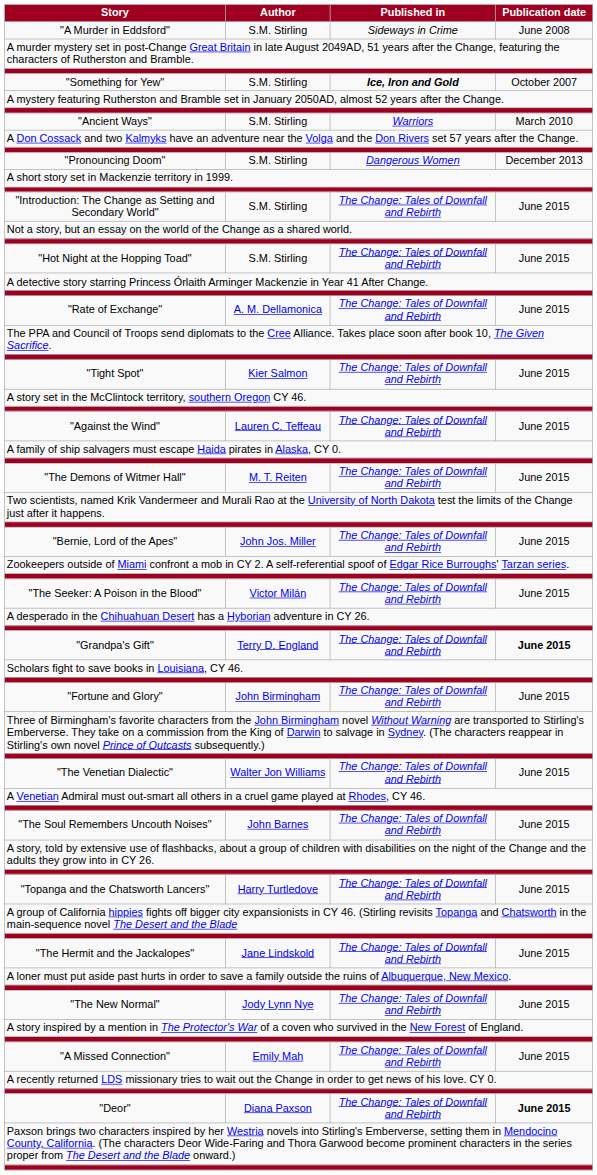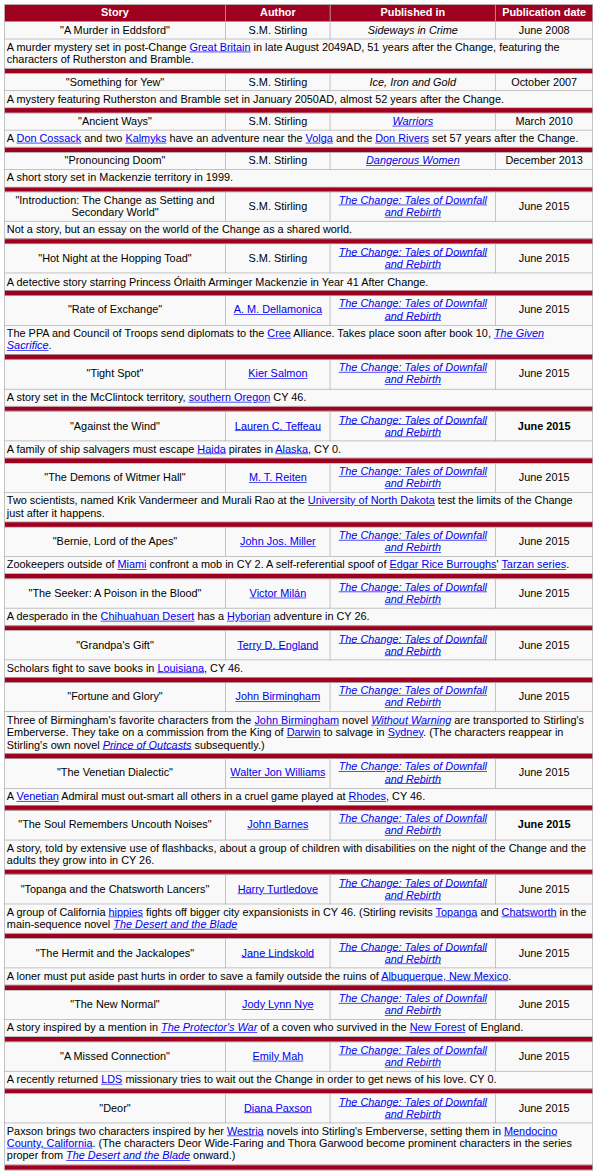(413, 82) bold -> (413, 82) normal
(544, 426) normal -> (544, 426) bold
(544, 645) bold -> (544, 645) normal
(544, 825) normal -> (544, 825) bold
(544, 1108) bold -> (544, 1108) normal
